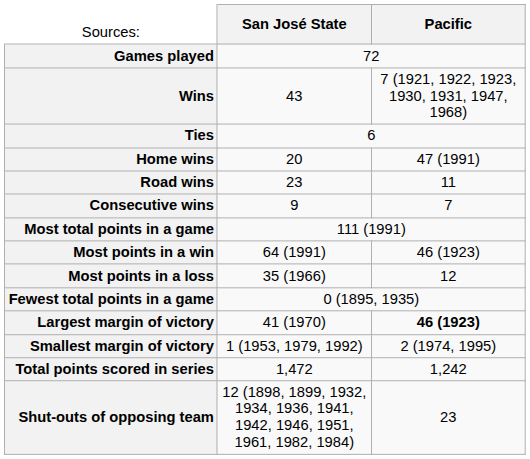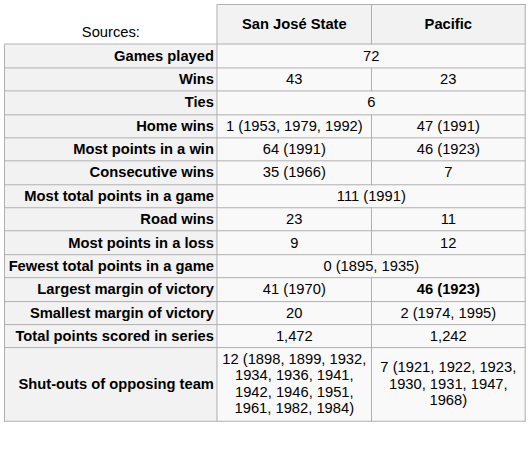(448, 95) 7 (1921, 1922, 1923, 1930, 1931, 1947, 1968) -> (448, 79) 23
(294, 159) 20 -> (294, 126) 1 (1953, 1979, 1992)
rows swapped: (177, 182) <-> (144, 252)
(294, 205) 9 -> (294, 172) 35 (1966)
(294, 275) 35 (1966) -> (294, 242) 9
(294, 345) 1 (1953, 1979, 1992) -> (294, 312) 20
(448, 417) 23 -> (448, 384) 7 (1921, 1922, 1923, 1930, 1931, 1947, 1968)
